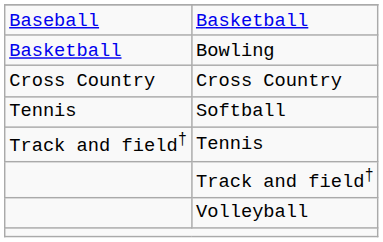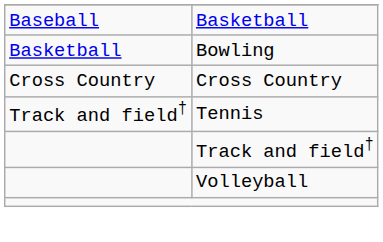- row: (241, 112)
